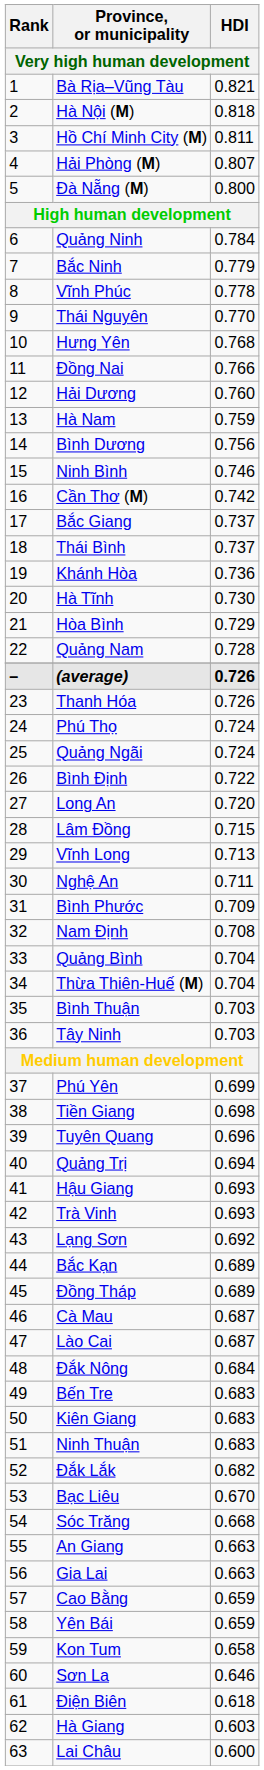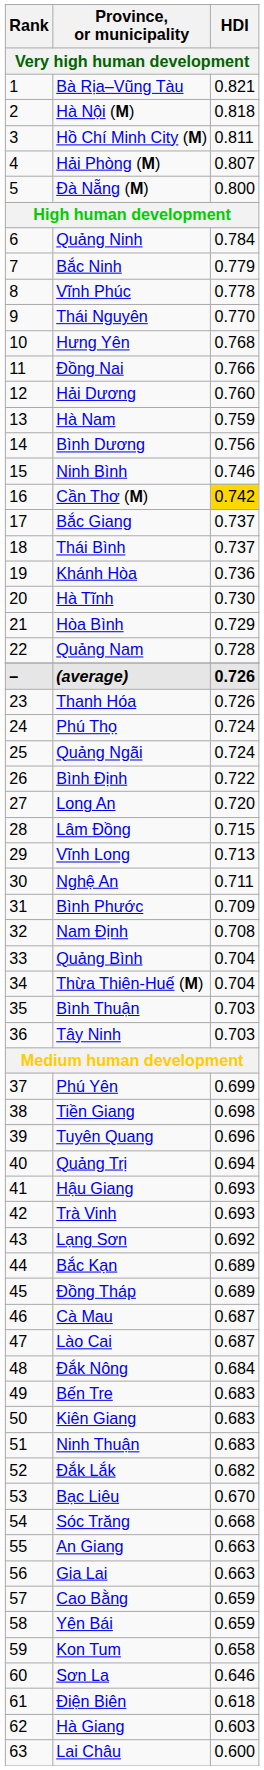(235, 497) no background -> (235, 497) gold background
